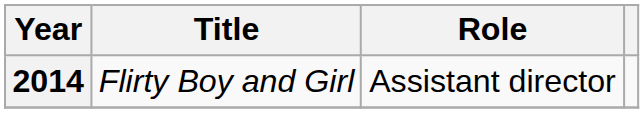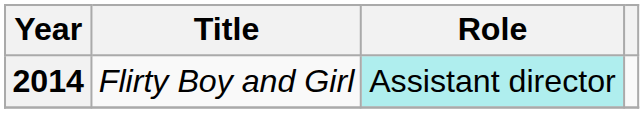(492, 81) no background -> (492, 81) paleturquoise background
